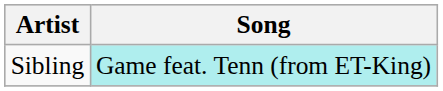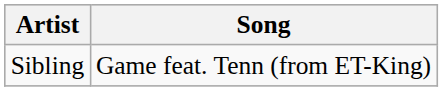(263, 65) paleturquoise background -> (263, 65) no background
